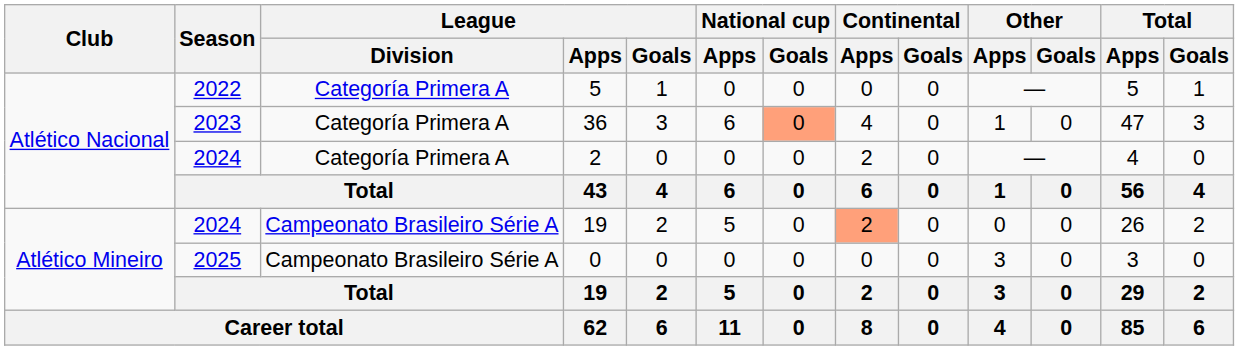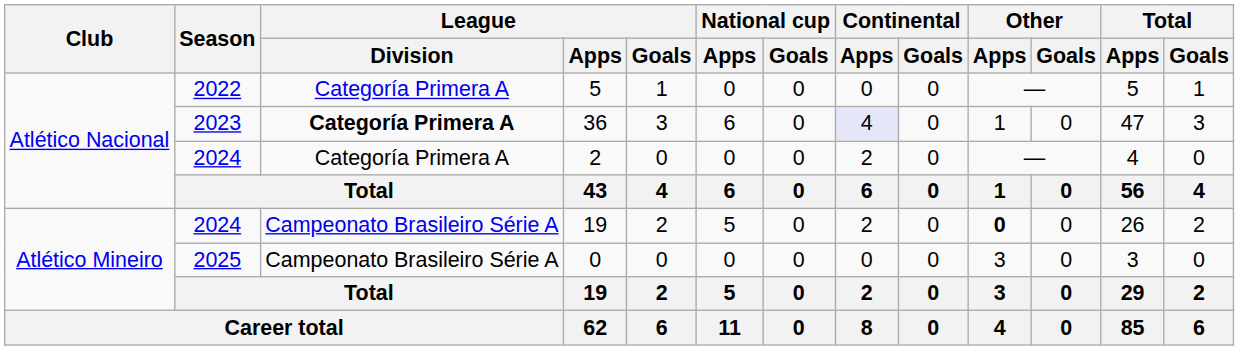(412, 123) normal -> (412, 123) bold
(799, 123) lightsalmon background -> (799, 123) no background
(867, 123) no background -> (867, 123) lavender background
(867, 225) lightsalmon background -> (867, 225) no background
(1000, 225) normal -> (1000, 225) bold
